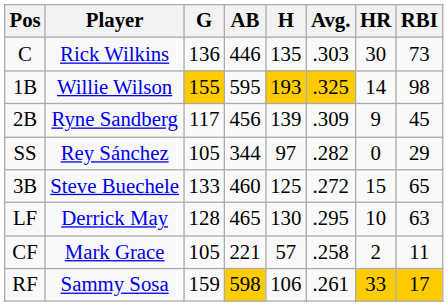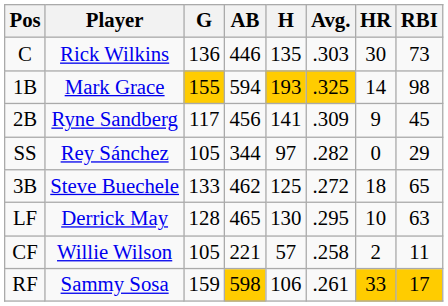(115, 86) Willie Wilson -> (115, 86) Mark Grace
(245, 86) 595 -> (245, 86) 594
(286, 119) 139 -> (286, 119) 141
(245, 185) 460 -> (245, 185) 462
(376, 185) 15 -> (376, 185) 18
(115, 251) Mark Grace -> (115, 251) Willie Wilson
